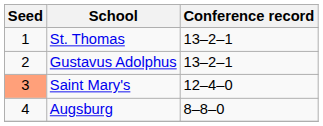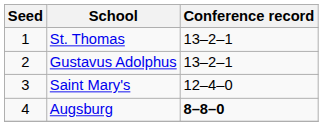(25, 86) lightsalmon background -> (25, 86) no background
(204, 109) normal -> (204, 109) bold
